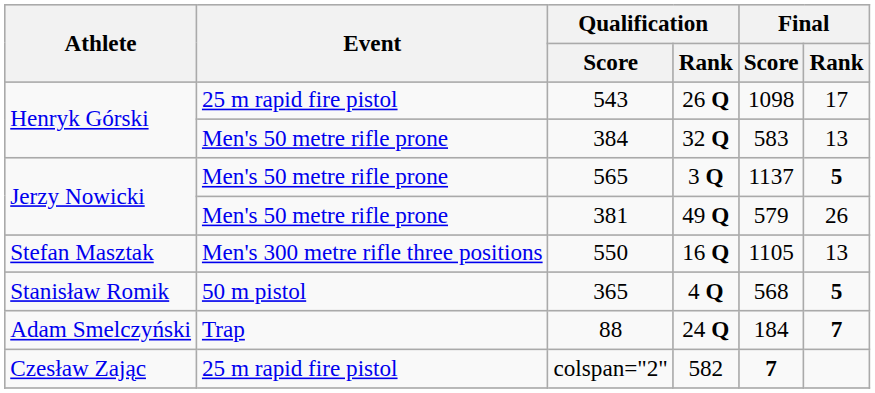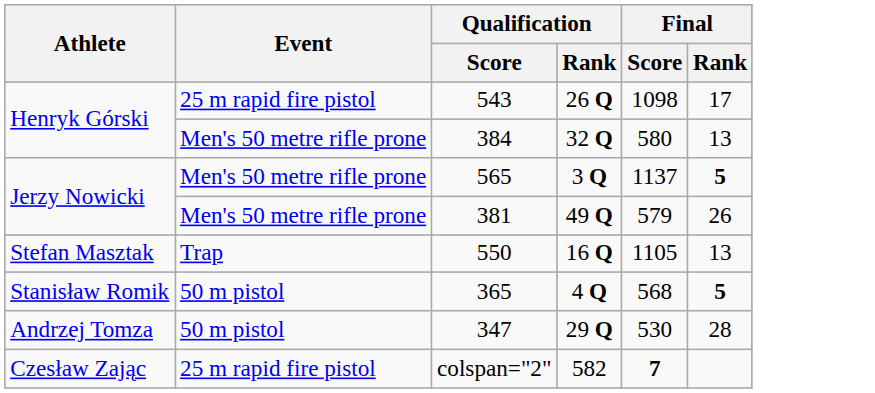(771, 138) 583 -> (655, 138) 580
(372, 253) Men's 300 metre rifle three positions -> (202, 253) Trap
- row: (611, 329)
+ row: (494, 329)
